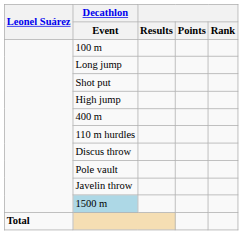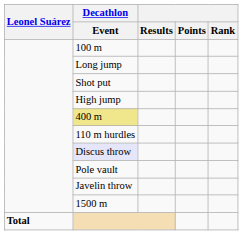(89, 117) no background -> (89, 117) khaki background
(103, 152) no background -> (103, 152) lavender background
(91, 204) lightblue background -> (91, 204) no background
